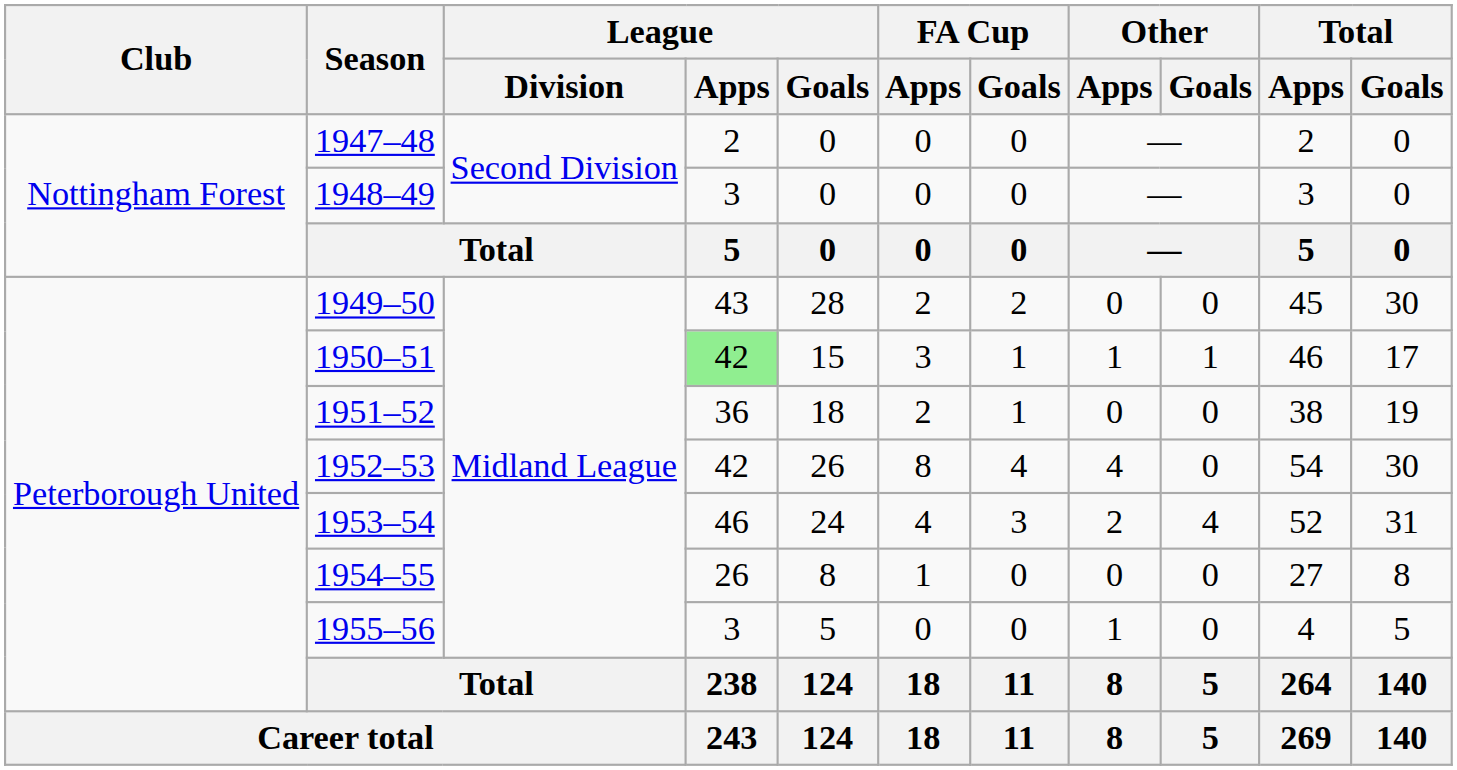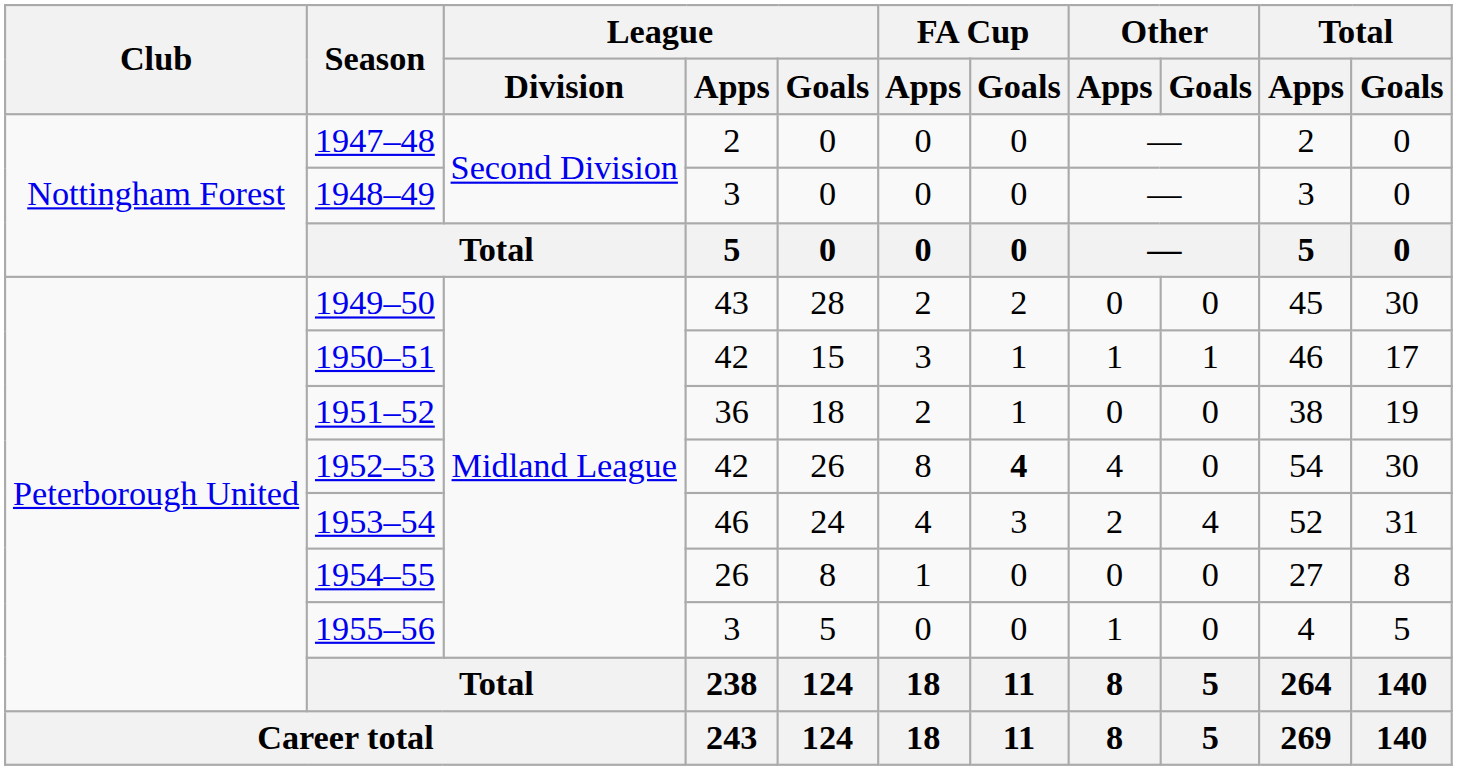(732, 357) lightgreen background -> (732, 357) no background
(1019, 466) normal -> (1019, 466) bold
